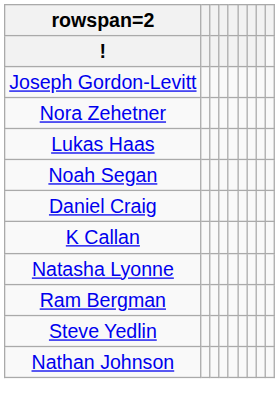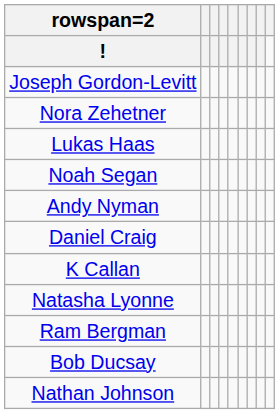+ row: (103, 207)
- row: (103, 331)
+ row: (103, 362)
